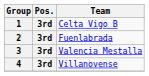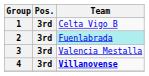(86, 38) no background -> (86, 38) paleturquoise background
(88, 64) normal -> (88, 64) bold
